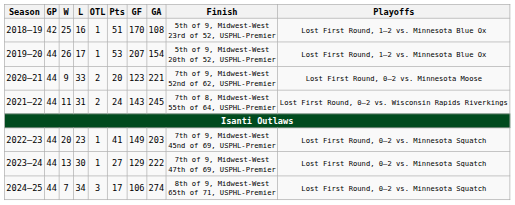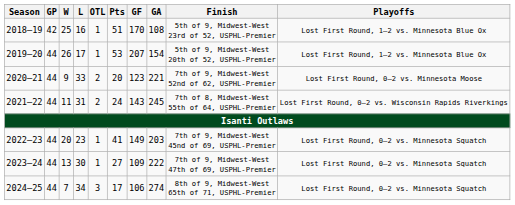(137, 164) 129 -> (137, 164) 109
